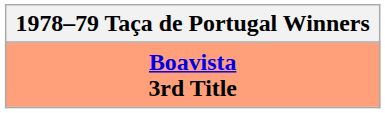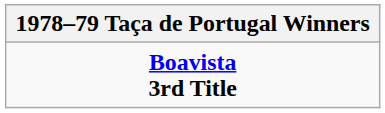(193, 74) lightsalmon background -> (193, 74) no background
